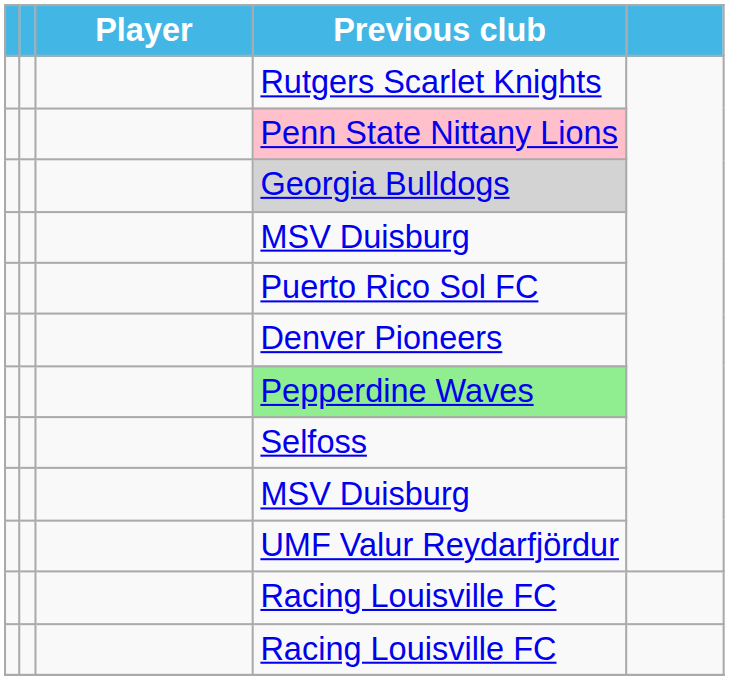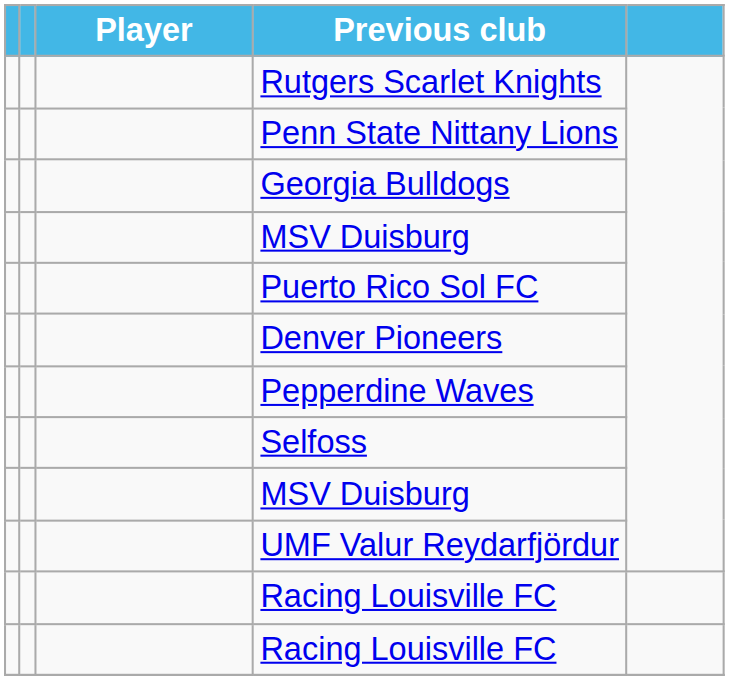(439, 133) pink background -> (439, 133) no background
(385, 184) lightgrey background -> (385, 184) no background
(397, 390) lightgreen background -> (397, 390) no background
